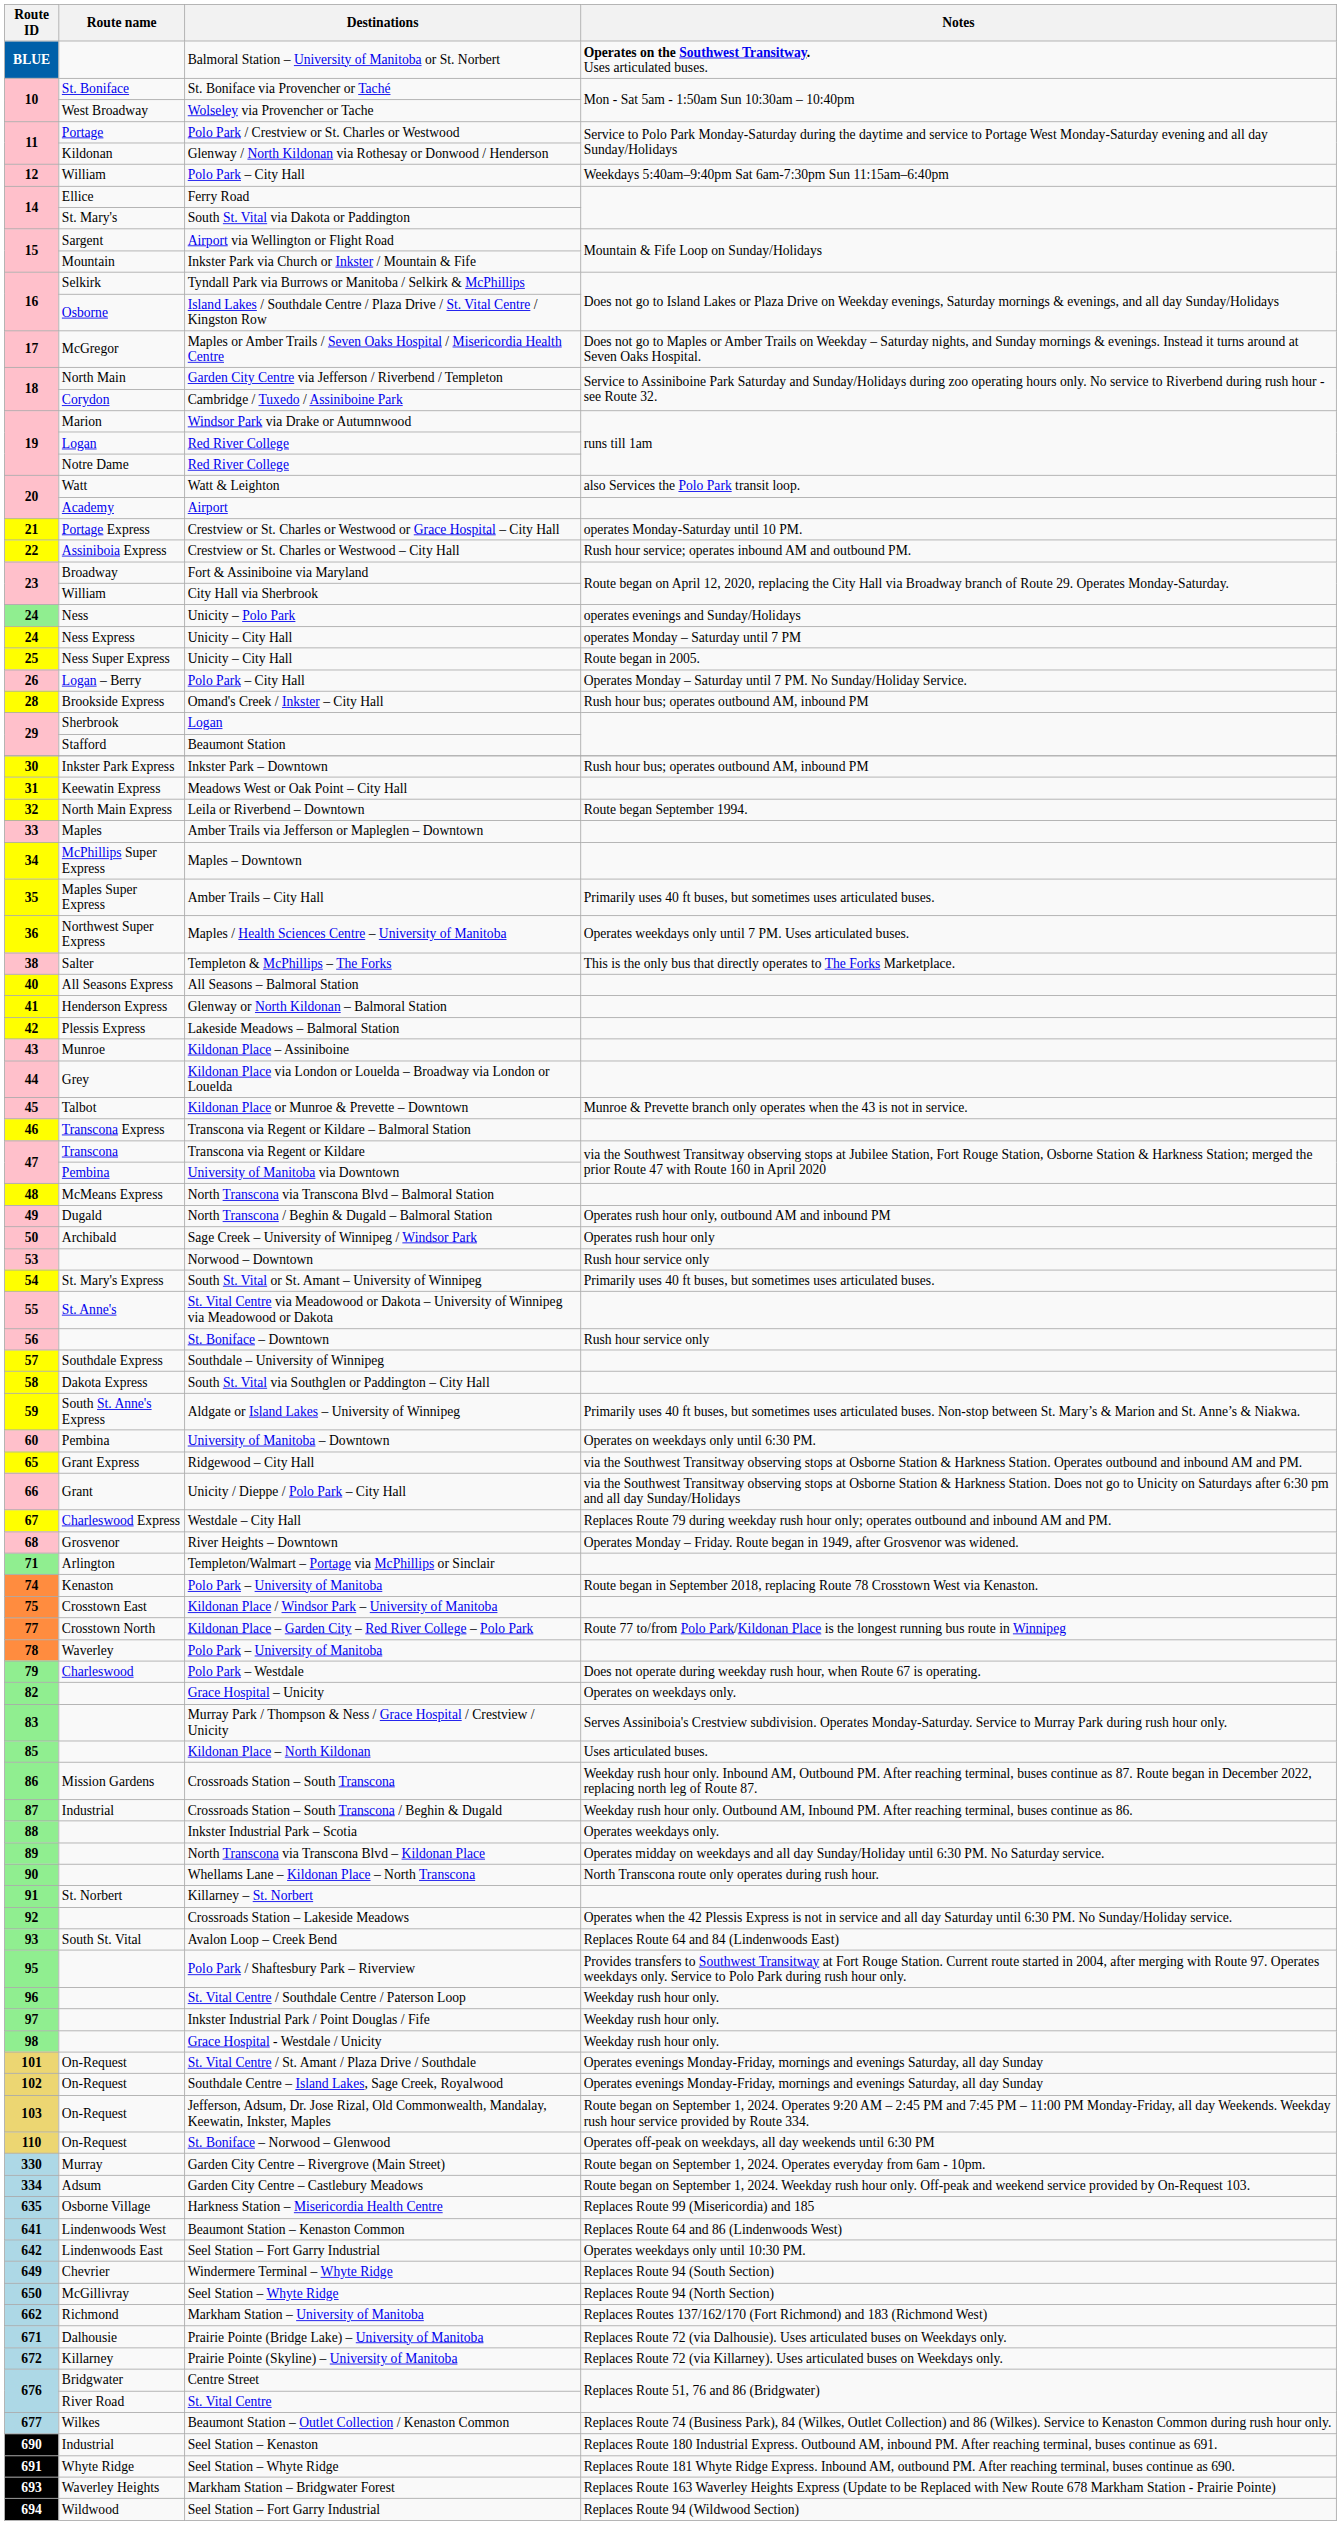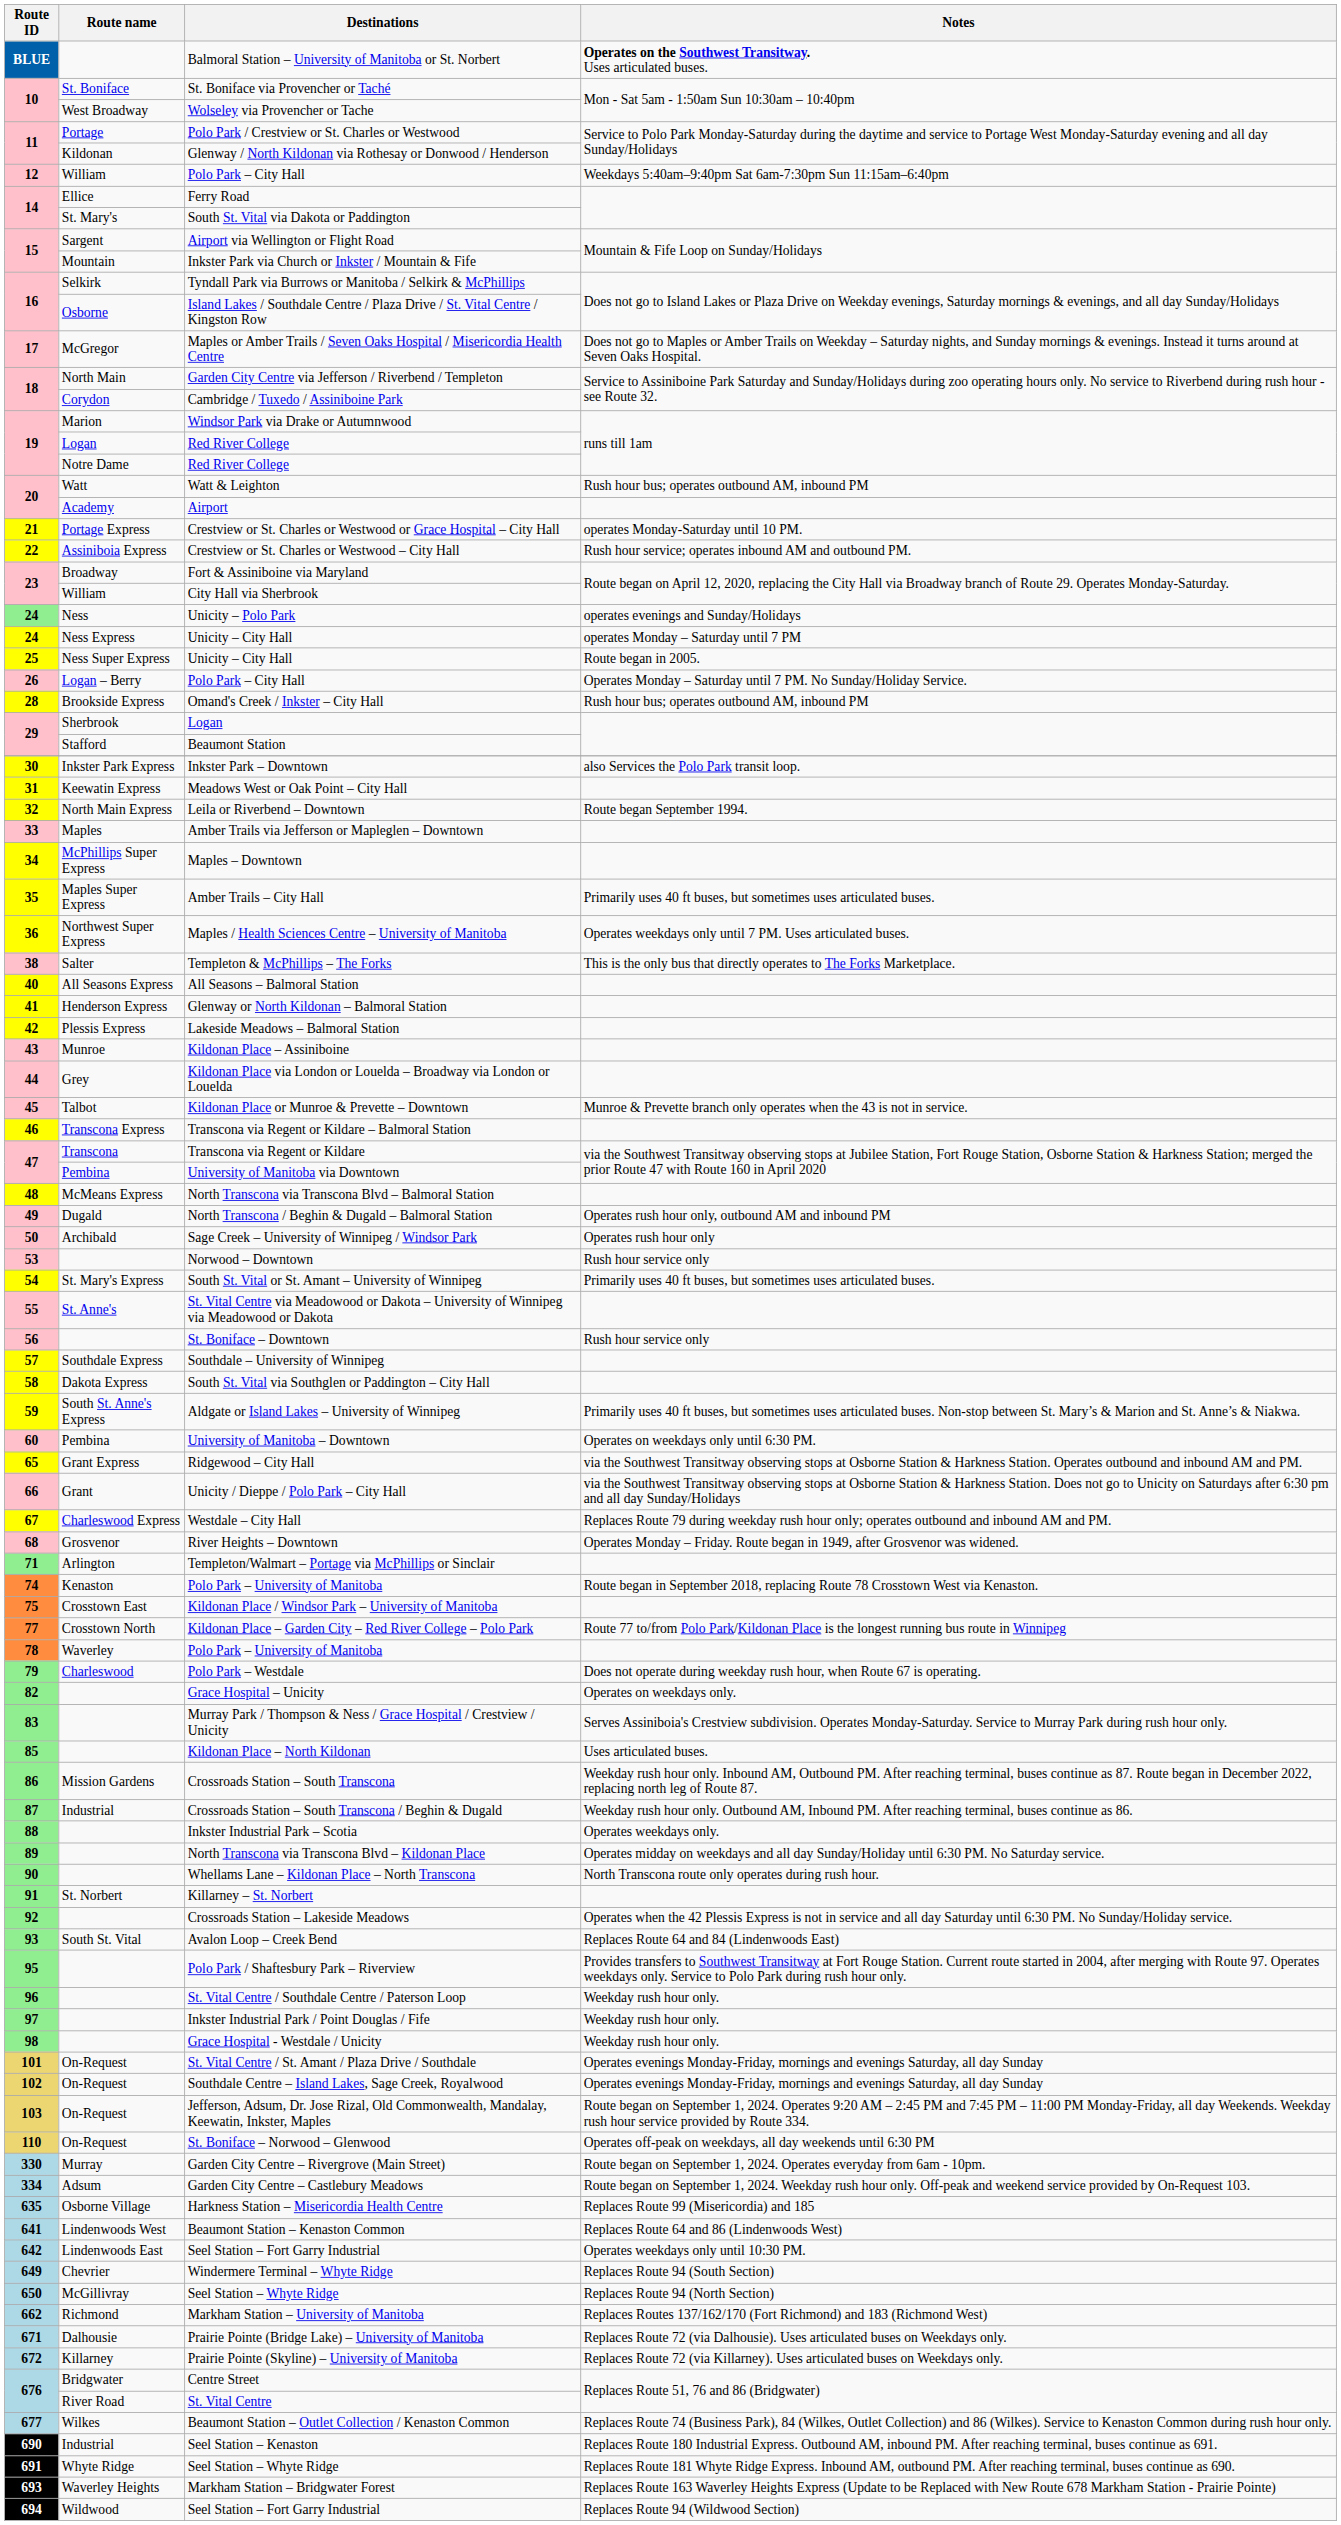(692, 486) also Services the Polo Park transit loop. -> (726, 486) Rush hour bus; operates outbound AM, inbound PM
(726, 766) Rush hour bus; operates outbound AM, inbound PM -> (692, 766) also Services the Polo Park transit loop.
